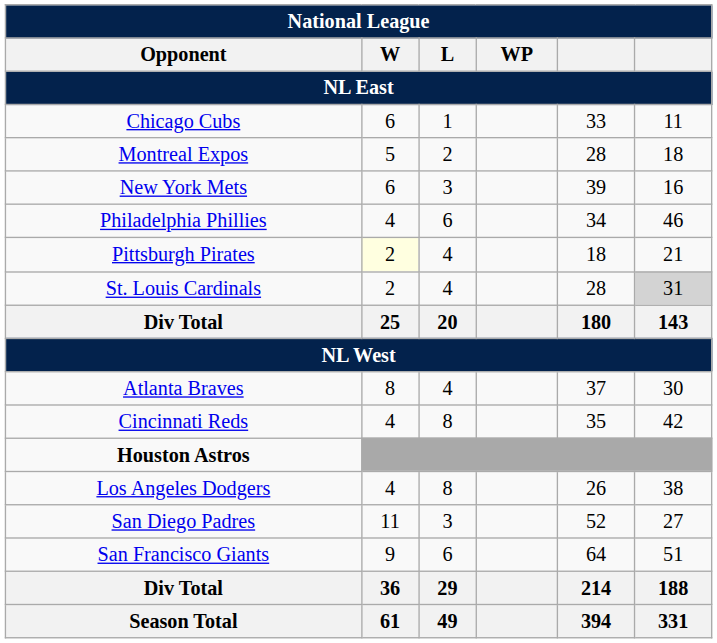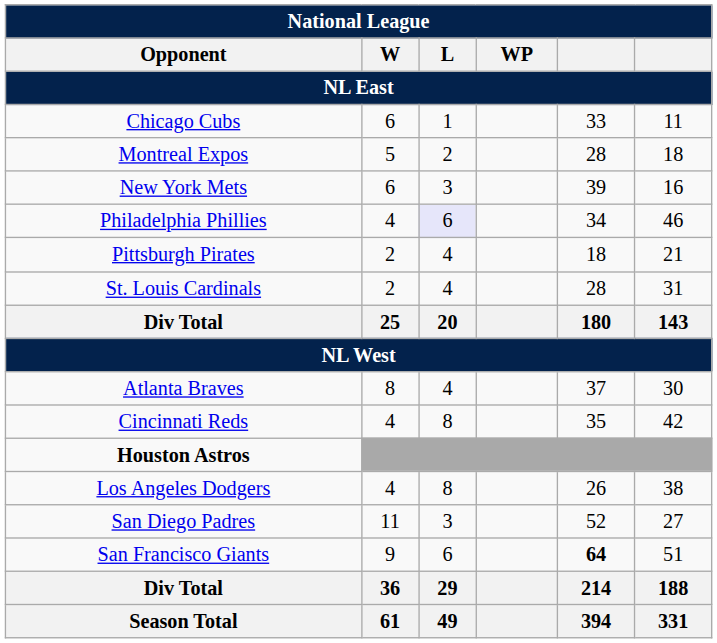(447, 221) no background -> (447, 221) lavender background
(390, 254) lightyellow background -> (390, 254) no background
(673, 288) lightgrey background -> (673, 288) no background
(596, 554) normal -> (596, 554) bold
